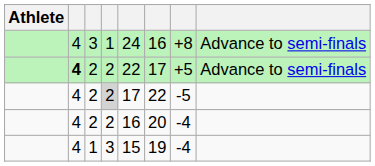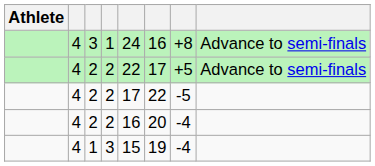(76, 69) bold -> (76, 69) normal
(110, 95) lightgrey background -> (110, 95) no background
